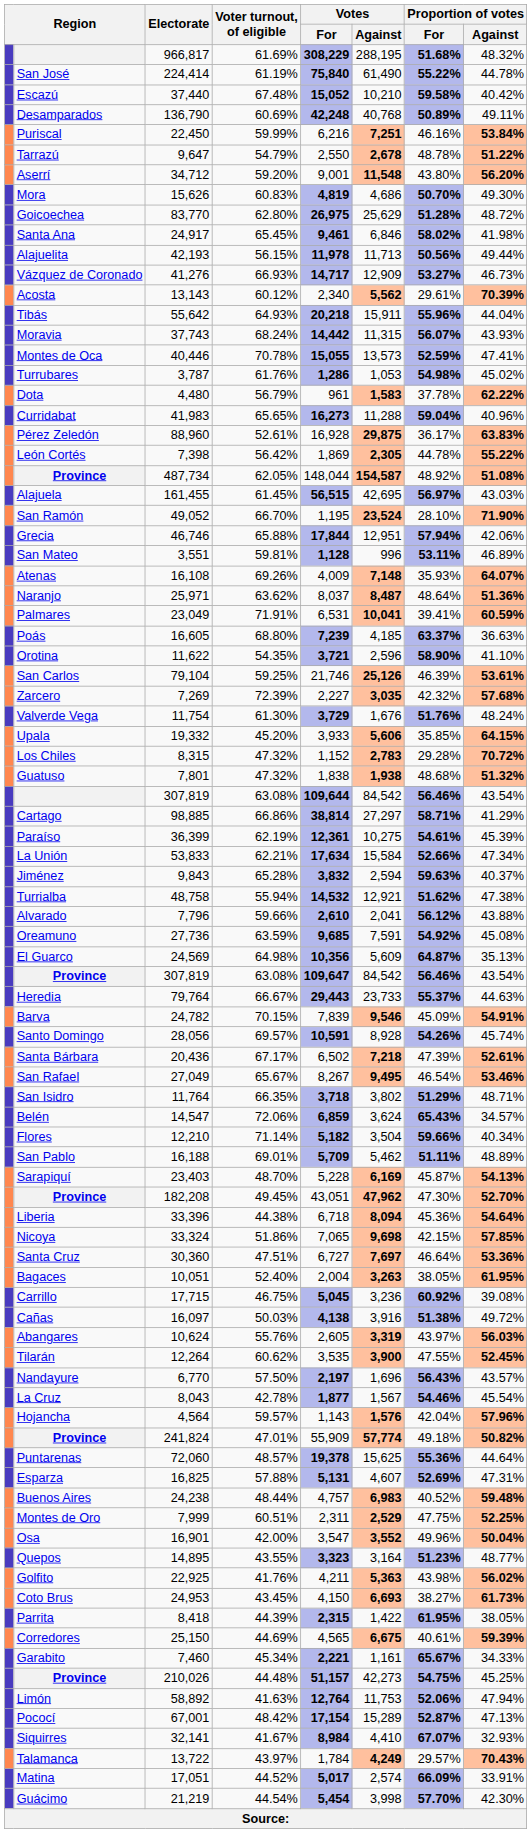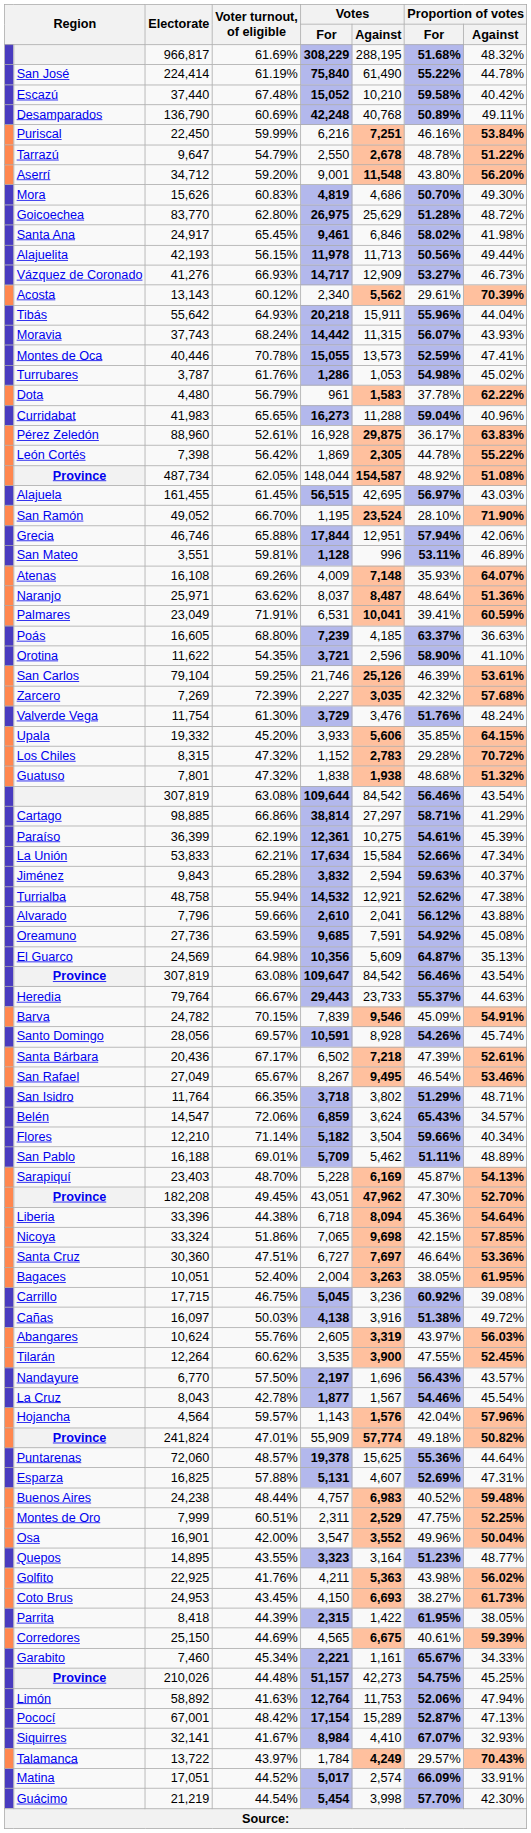(386, 716) 1,676 -> (386, 716) 3,476
(439, 896) 51.62% -> (439, 896) 52.62%
